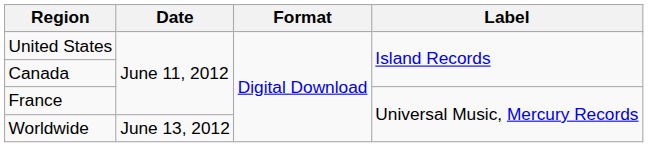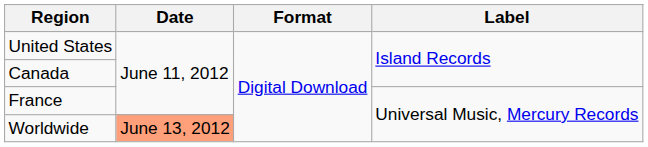(175, 127) no background -> (175, 127) lightsalmon background
